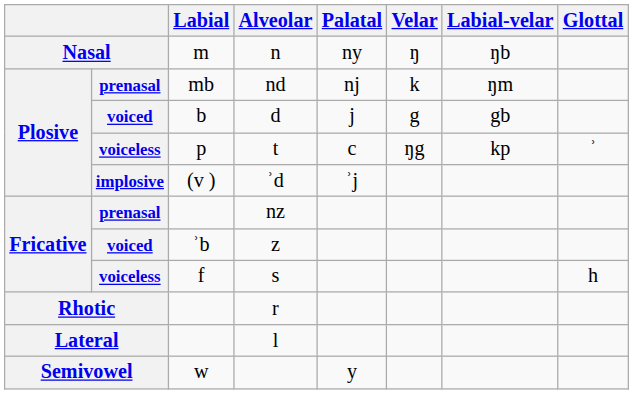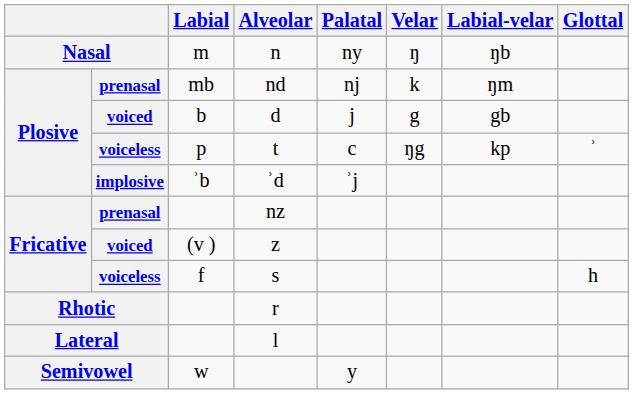(201, 180) (v ) -> (201, 180) ʾb
(201, 244) ʾb -> (201, 244) (v )
